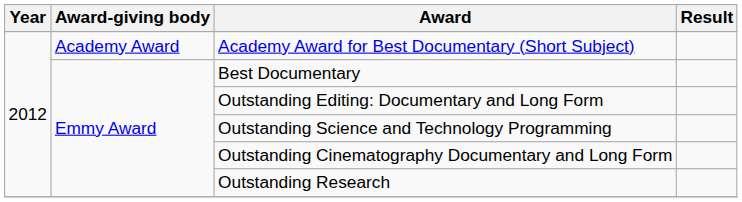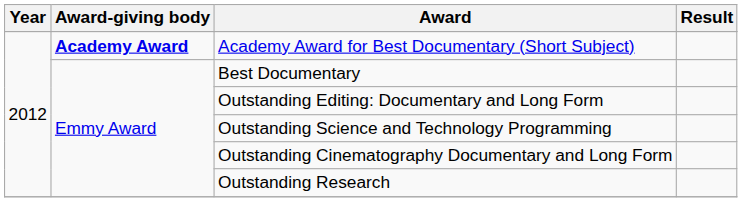(117, 45) normal -> (122, 45) bold
